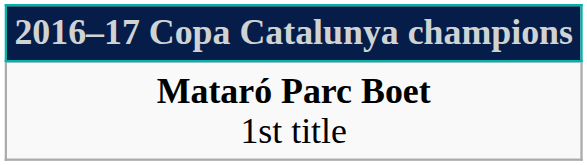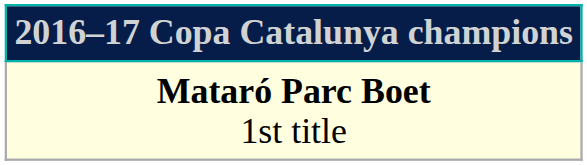(294, 109) no background -> (294, 109) lightyellow background
